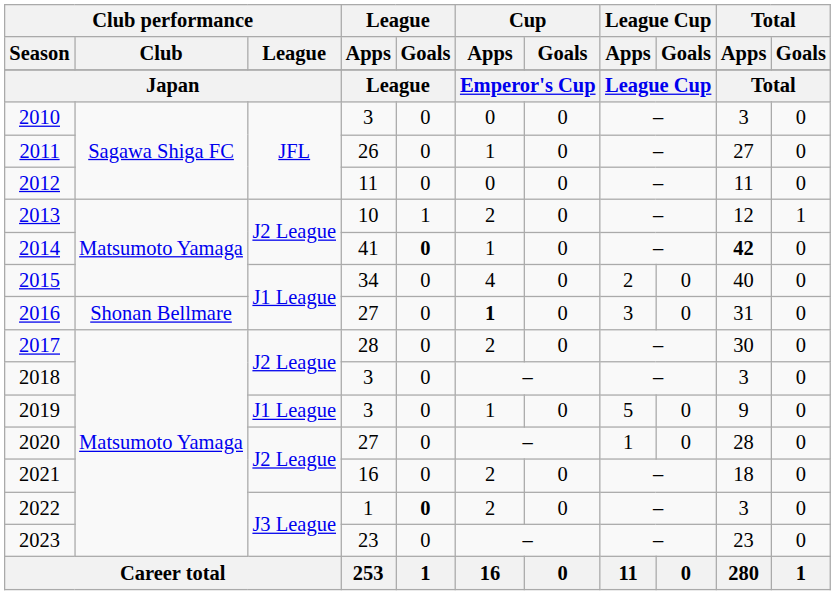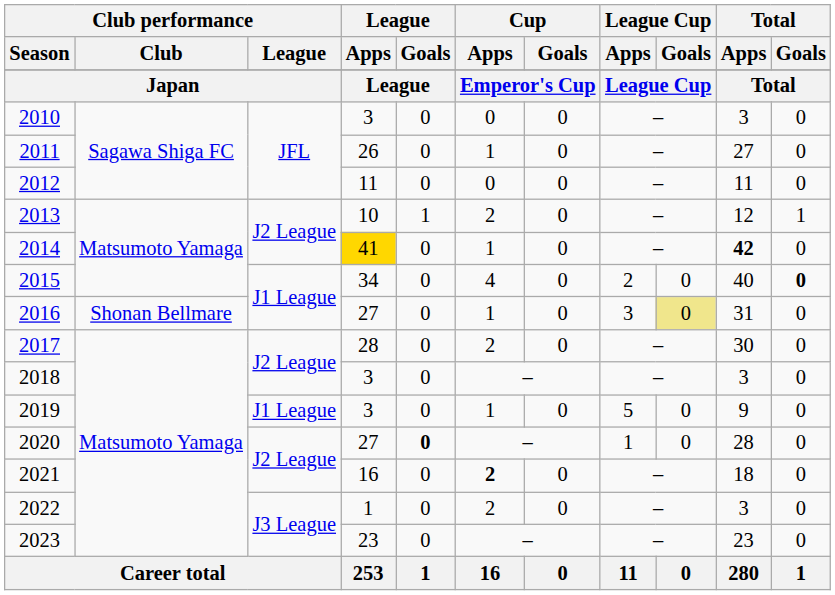(368, 248) no background -> (368, 248) gold background
(425, 248) bold -> (425, 248) normal
(801, 280) normal -> (801, 280) bold
(490, 313) bold -> (490, 313) normal
(686, 313) no background -> (686, 313) khaki background
(425, 442) normal -> (425, 442) bold
(490, 475) normal -> (490, 475) bold
(425, 507) bold -> (425, 507) normal
